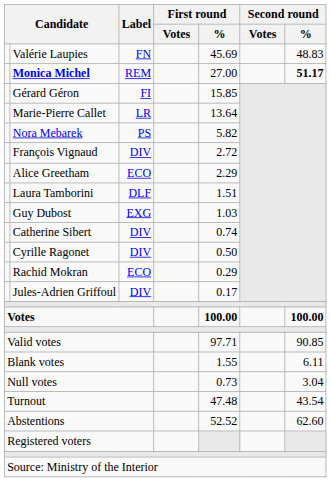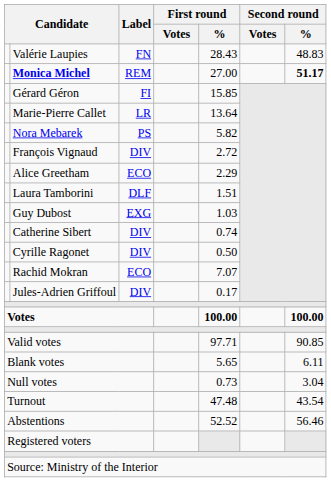(224, 54) 45.69 -> (224, 54) 28.43
(227, 271) 0.29 -> (227, 271) 7.07
(227, 362) 1.55 -> (227, 362) 5.65
(310, 421) 62.60 -> (310, 421) 56.46
